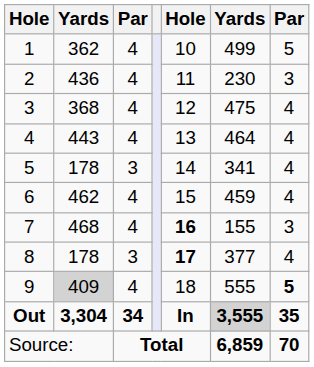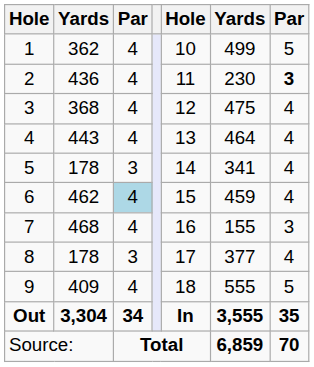(289, 78) normal -> (289, 78) bold
(133, 197) no background -> (133, 197) lightblue background
(185, 227) bold -> (185, 227) normal
(185, 256) bold -> (185, 256) normal
(84, 286) lightgrey background -> (84, 286) no background
(289, 286) bold -> (289, 286) normal
(240, 316) lightgrey background -> (240, 316) no background
